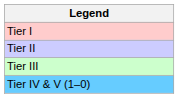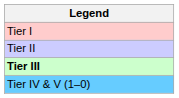(23, 67) normal -> (23, 67) bold
